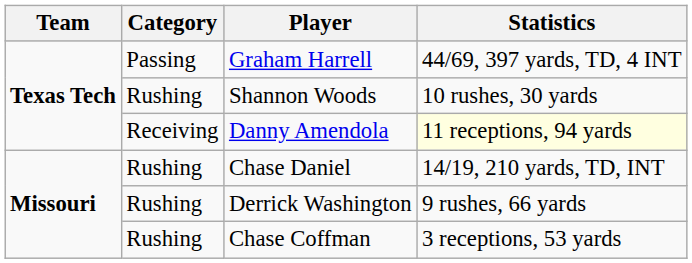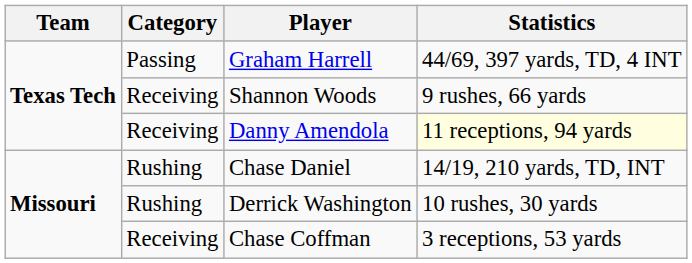(164, 95) Rushing -> (172, 95) Receiving
(510, 95) 10 rushes, 30 yards -> (504, 95) 9 rushes, 66 yards
(504, 203) 9 rushes, 66 yards -> (510, 203) 10 rushes, 30 yards
(164, 239) Rushing -> (172, 239) Receiving
